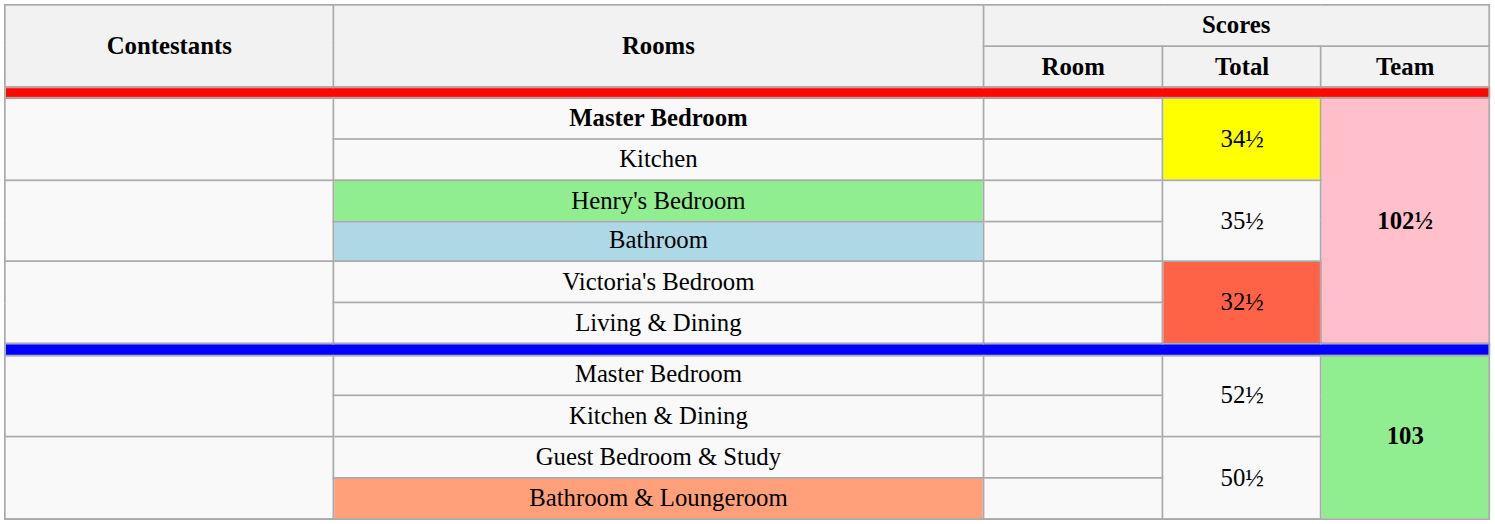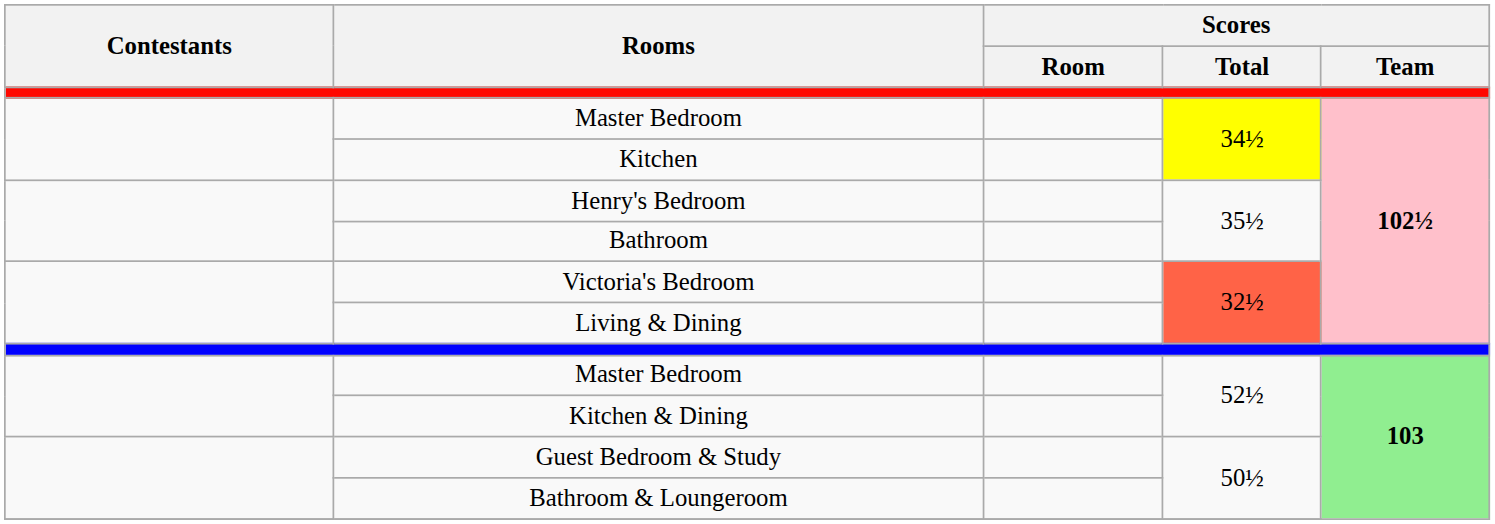(658, 118) bold -> (658, 118) normal
(658, 200) lightgreen background -> (658, 200) no background
(658, 241) lightblue background -> (658, 241) no background
(658, 497) lightsalmon background -> (658, 497) no background
